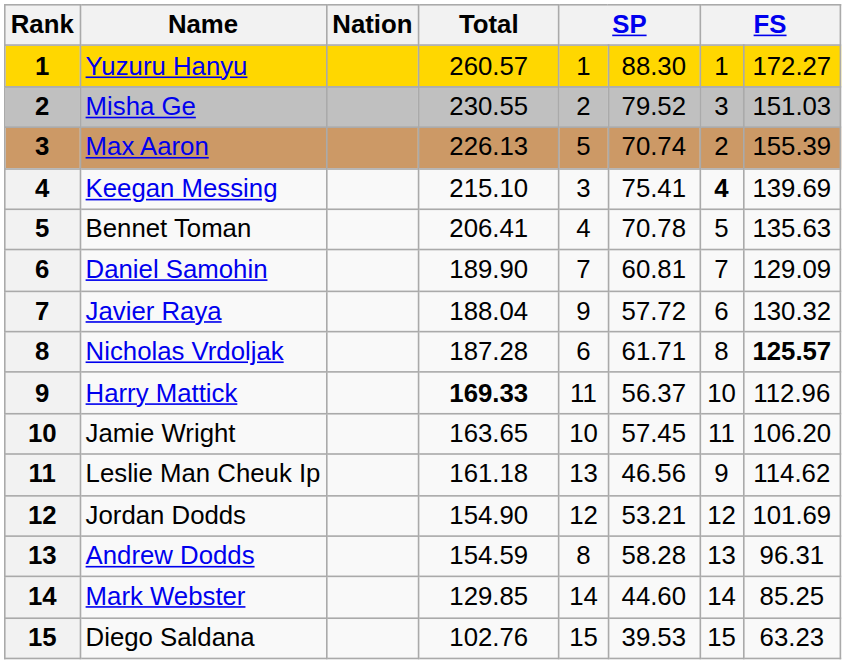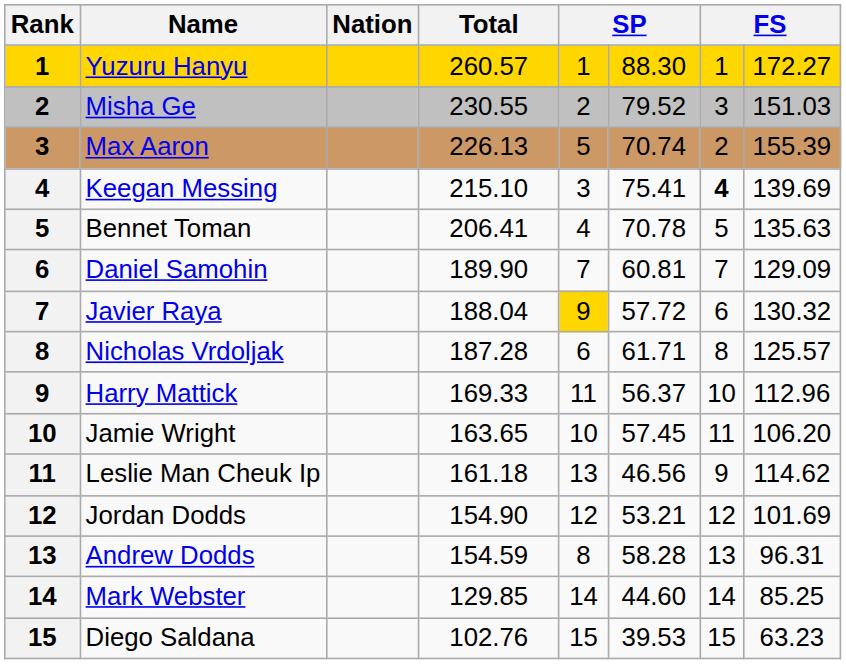(583, 310) no background -> (583, 310) gold background
(792, 351) bold -> (792, 351) normal
(489, 392) bold -> (489, 392) normal
